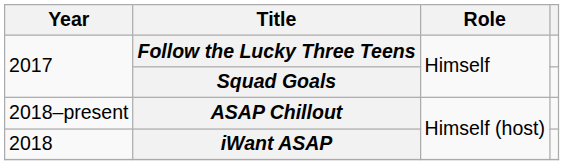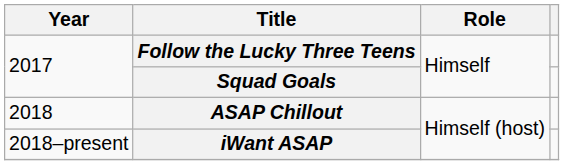(69, 112) 2018–present -> (31, 112) 2018
(31, 143) 2018 -> (69, 143) 2018–present
